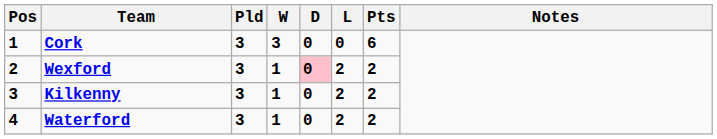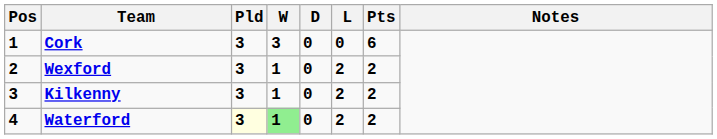(308, 69) pink background -> (308, 69) no background
(240, 121) no background -> (240, 121) lightyellow background
(276, 121) no background -> (276, 121) lightgreen background
